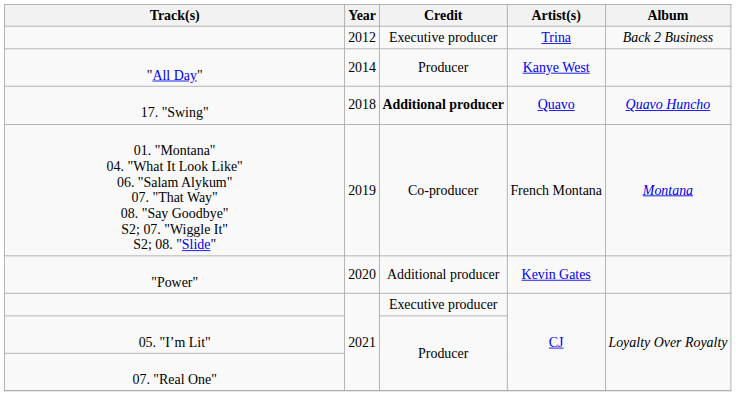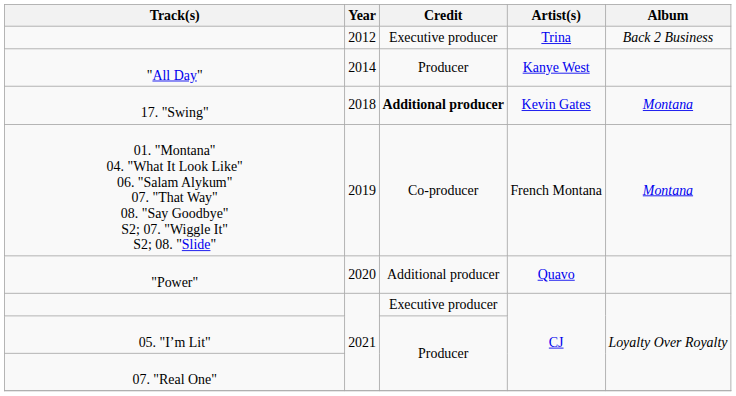(556, 105) Quavo -> (556, 105) Kevin Gates
(668, 105) Quavo Huncho -> (668, 105) Montana
(556, 274) Kevin Gates -> (556, 274) Quavo
